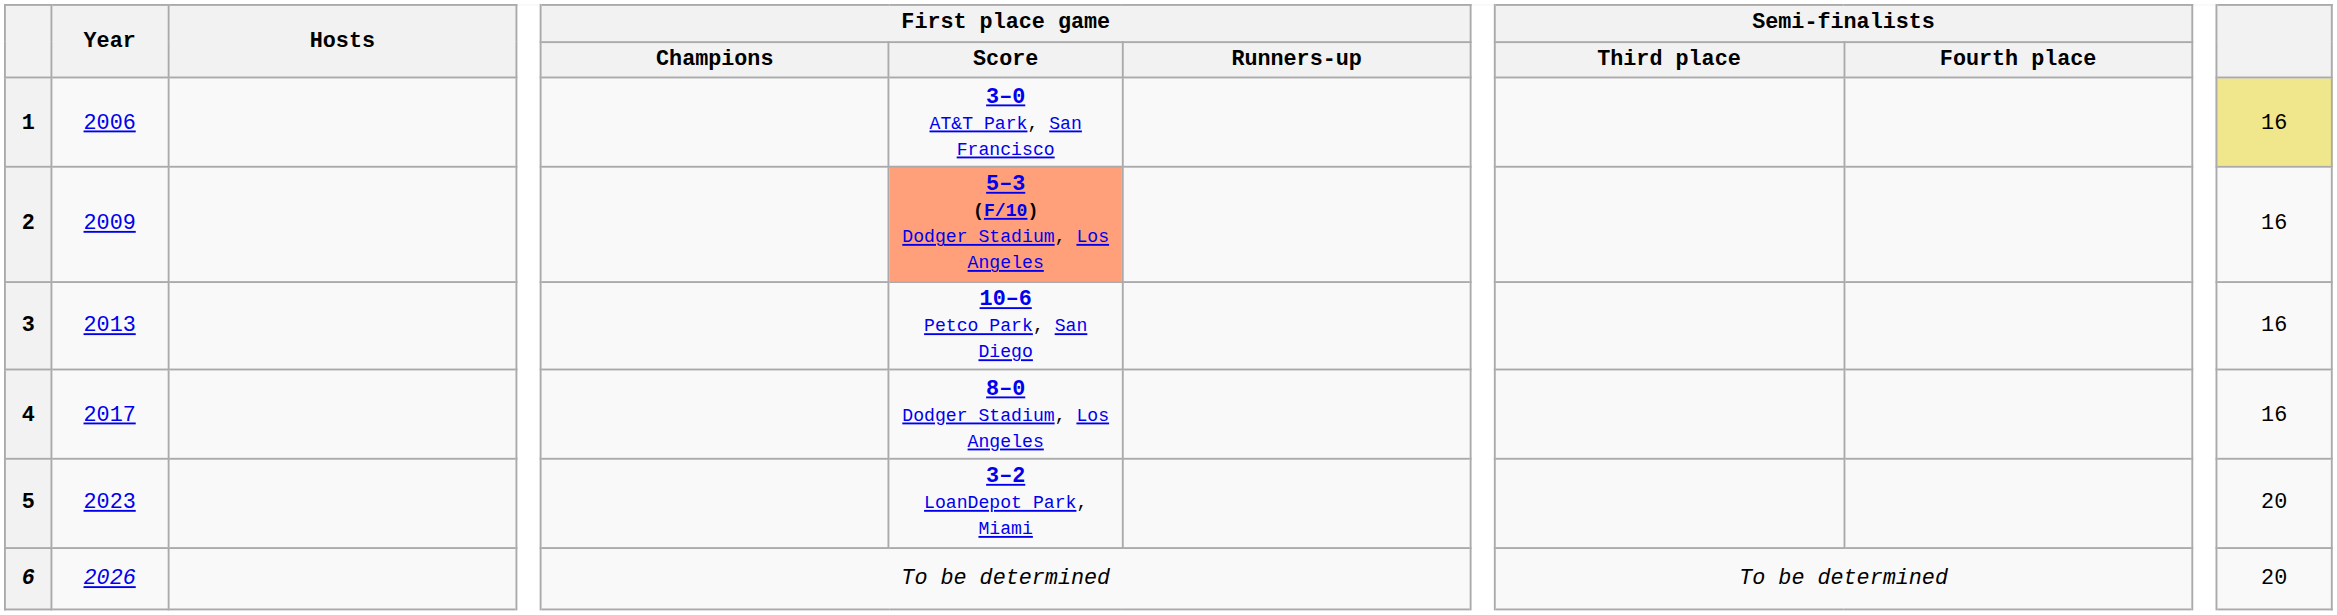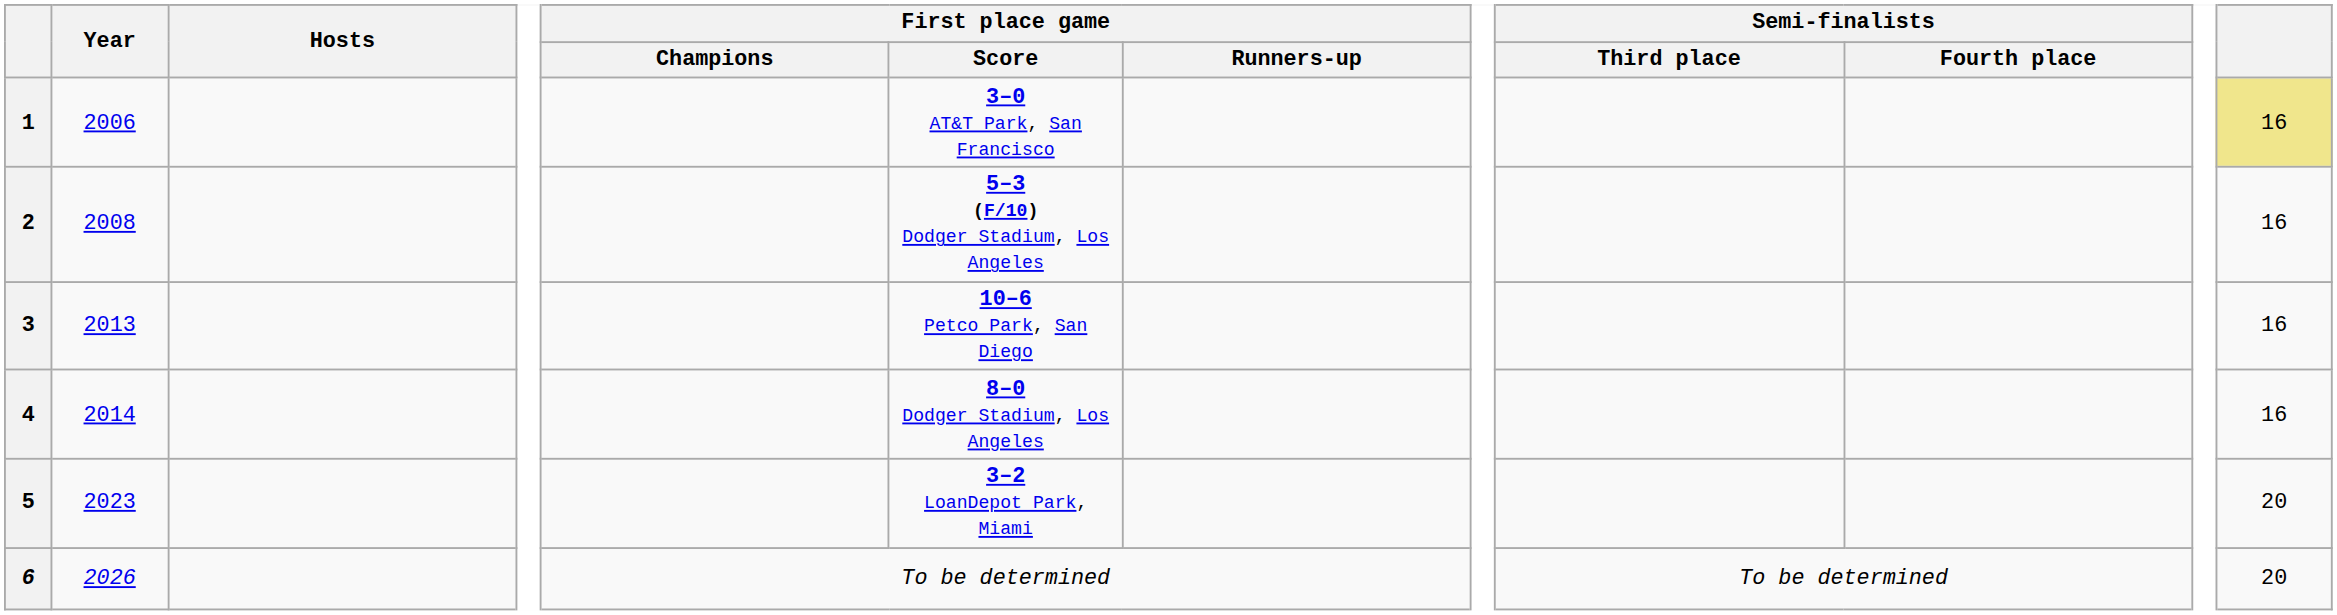(110, 224) 2009 -> (110, 224) 2008
(1006, 223) lightsalmon background -> (1006, 223) no background
(110, 414) 2017 -> (110, 414) 2014
